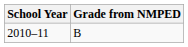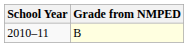(77, 33) no background -> (77, 33) lightyellow background
